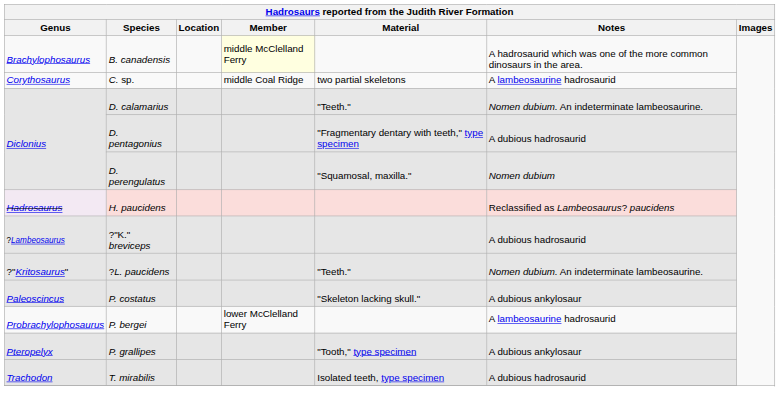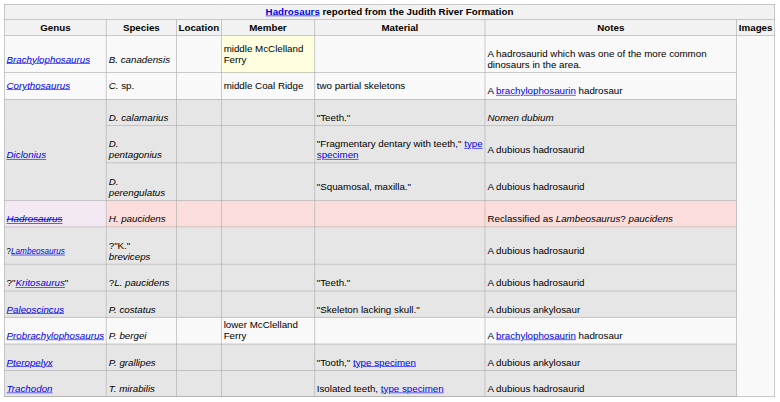(552, 80) A lambeosaurine hadrosaurid -> (555, 91) A brachylophosaurin hadrosaur
(596, 107) Nomen dubium. An indeterminate lambeosaurine. -> (521, 118) Nomen dubium
(522, 176) Nomen dubium -> (536, 187) A dubious hadrosaurid
(596, 272) Nomen dubium. An indeterminate lambeosaurine. -> (536, 283) A dubious hadrosaurid
(552, 319) A lambeosaurine hadrosaurid -> (555, 336) A brachylophosaurin hadrosaur
